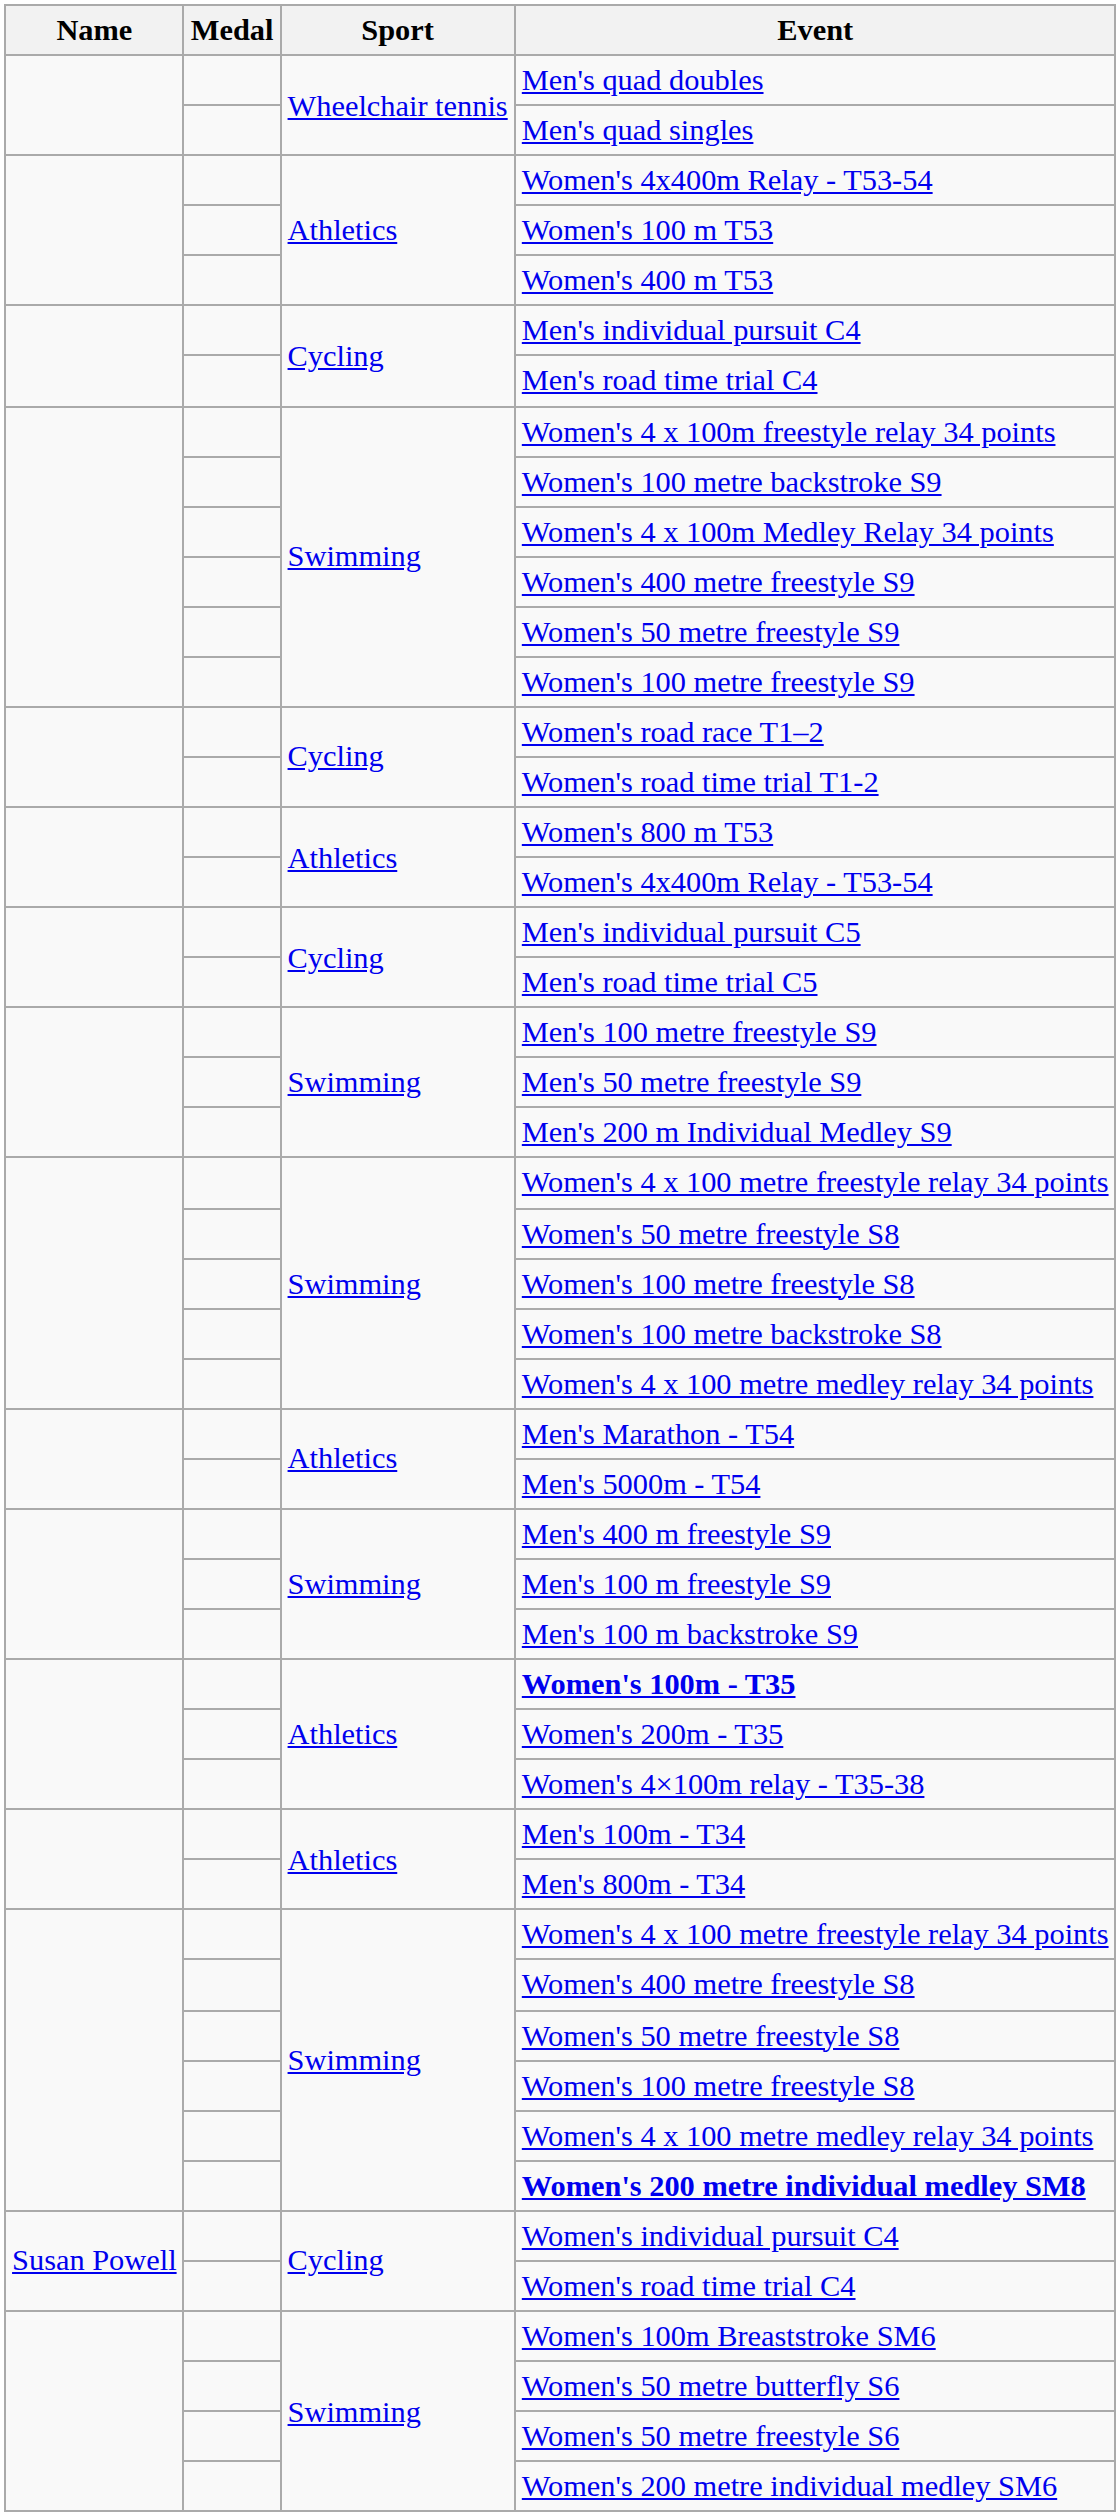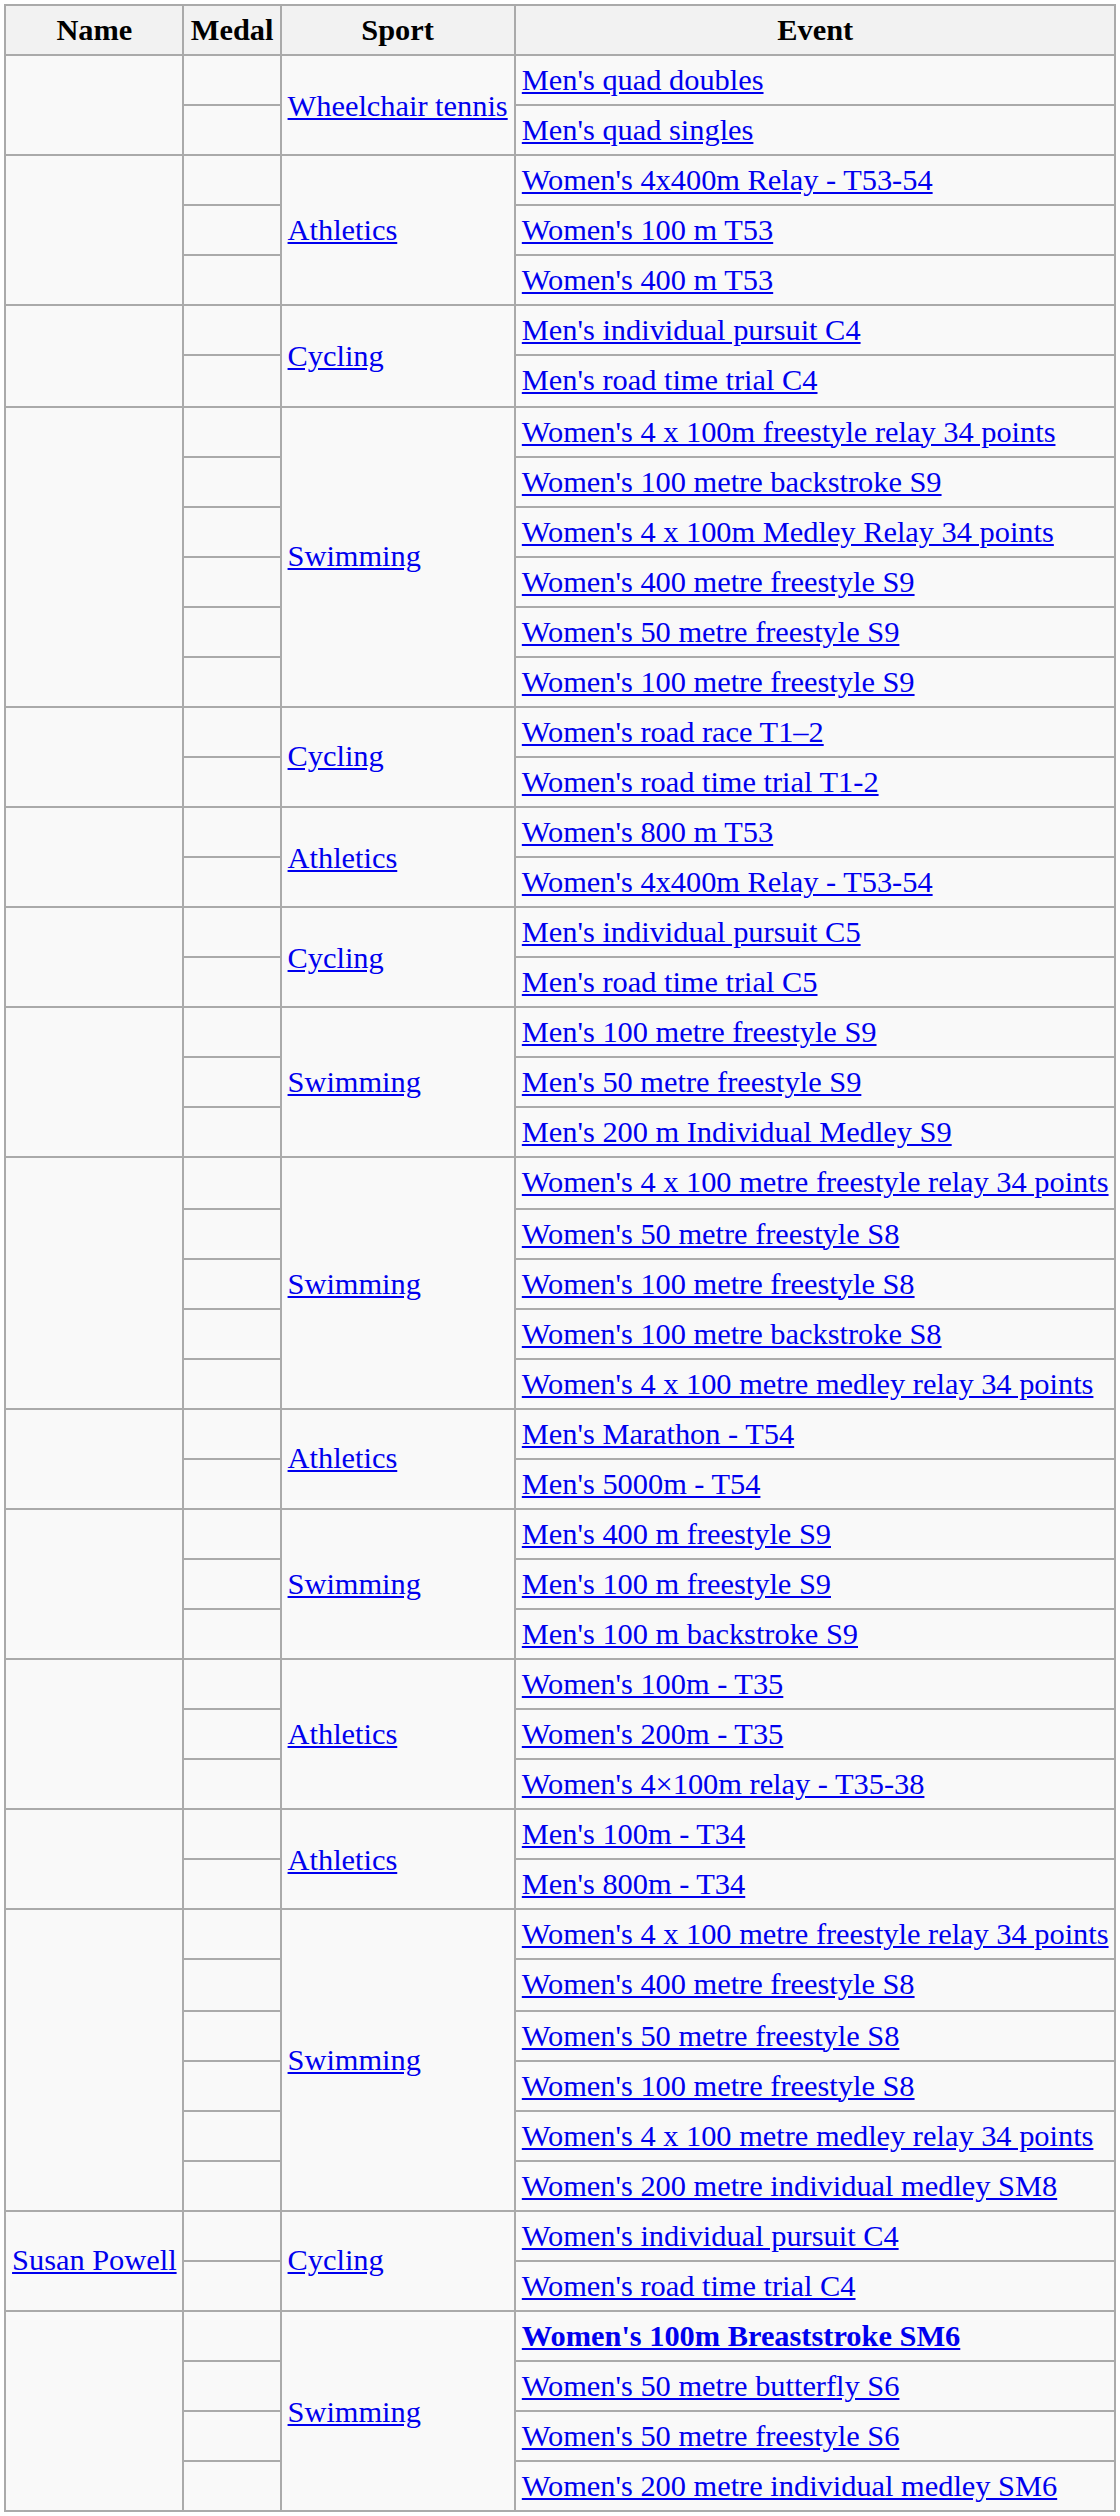(659, 1683) bold -> (653, 1683) normal
(804, 2185) bold -> (790, 2185) normal
(729, 2335) normal -> (741, 2335) bold
